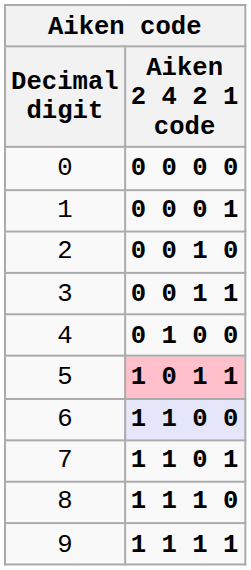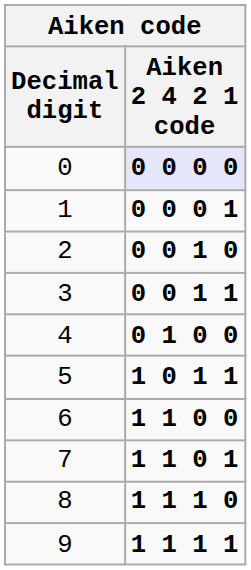(185, 168) no background -> (185, 168) lavender background
(185, 377) pink background -> (185, 377) no background
(185, 419) lavender background -> (185, 419) no background
